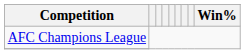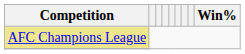(77, 37) no background -> (77, 37) khaki background
